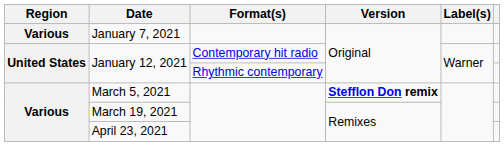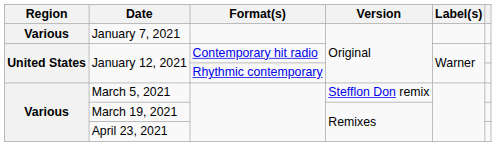(383, 92) bold -> (379, 92) normal
